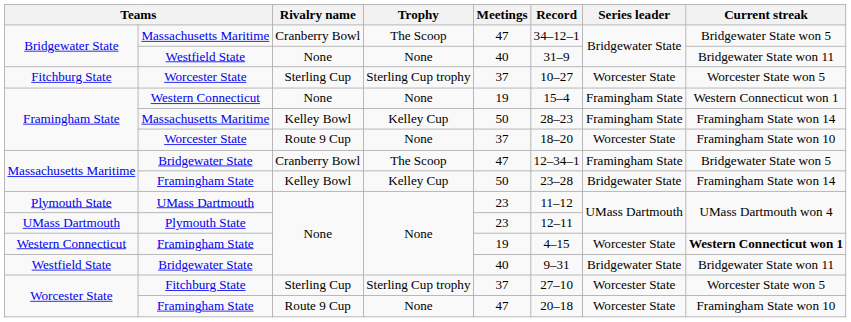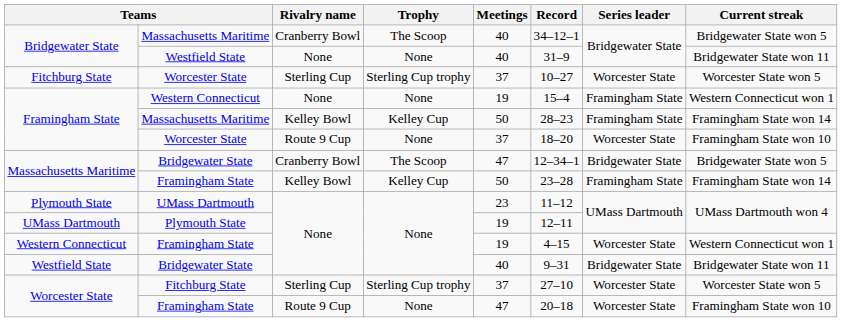(502, 35) 47 -> (502, 35) 40
(634, 160) Framingham State -> (634, 160) Bridgewater State
(634, 181) Bridgewater State -> (634, 181) Framingham State
(502, 222) 23 -> (502, 222) 19
(766, 243) bold -> (761, 243) normal
